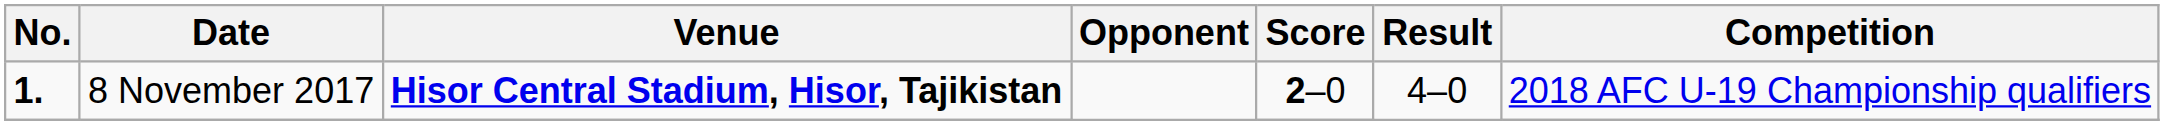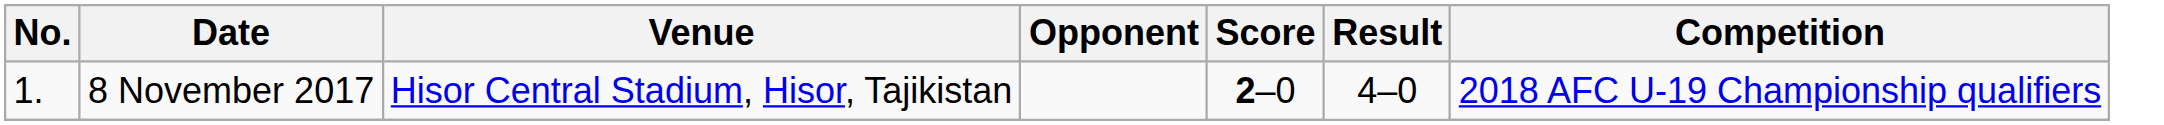(28, 90) bold -> (28, 90) normal
(727, 90) bold -> (702, 90) normal
